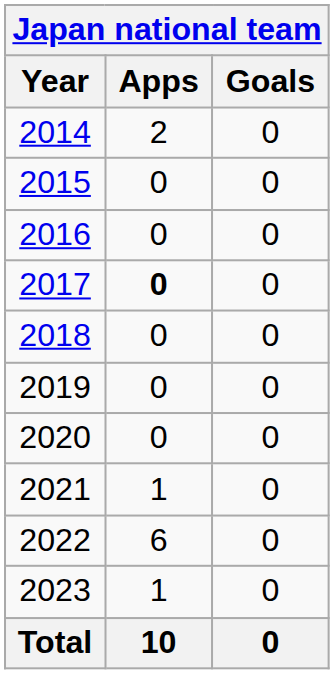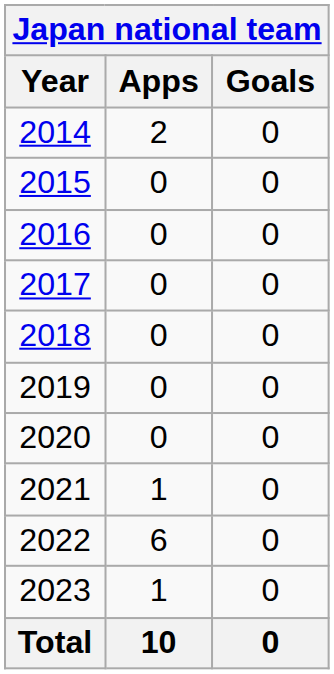(159, 285) bold -> (159, 285) normal
